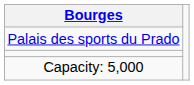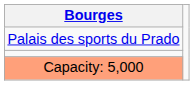(93, 68) no background -> (93, 68) lightsalmon background
